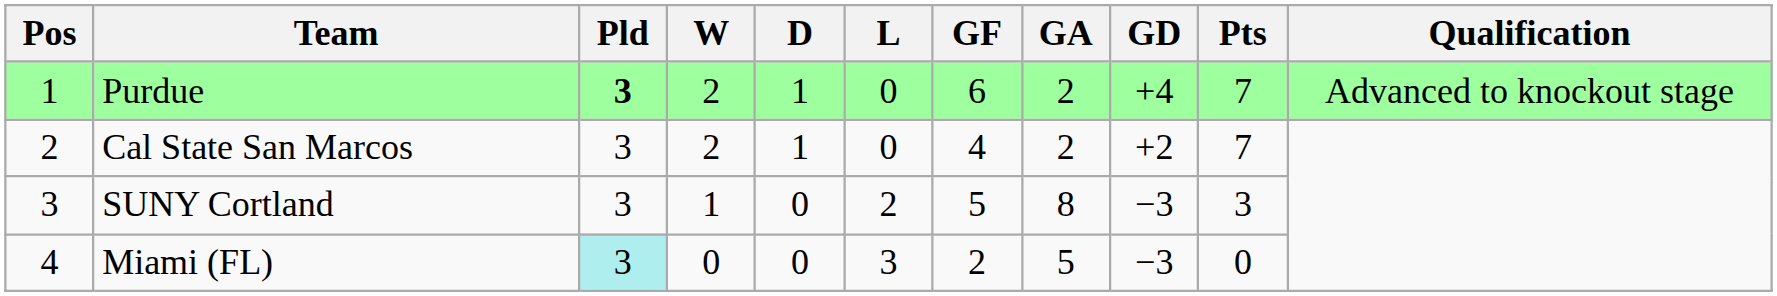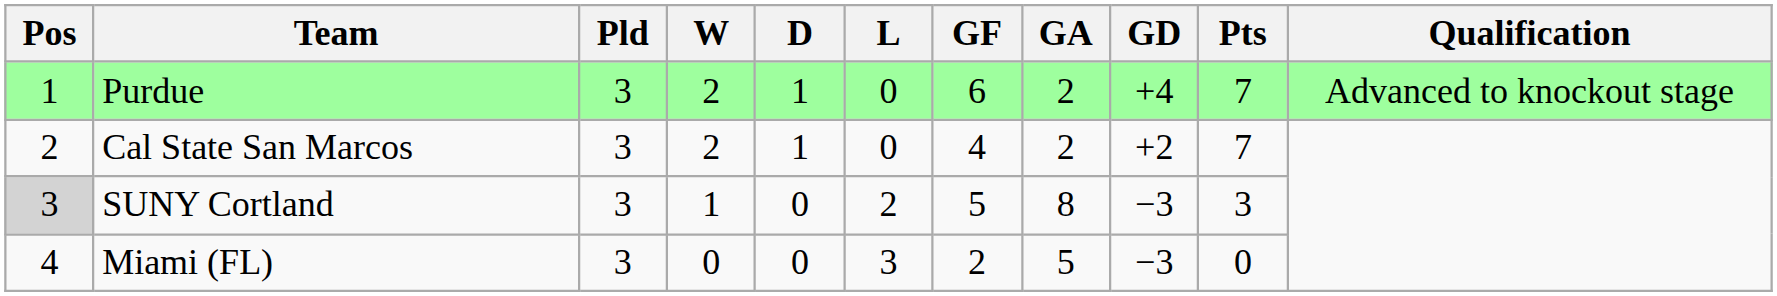(623, 90) bold -> (623, 90) normal
(50, 204) no background -> (50, 204) lightgrey background
(623, 261) paleturquoise background -> (623, 261) no background
